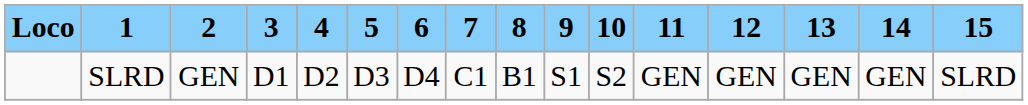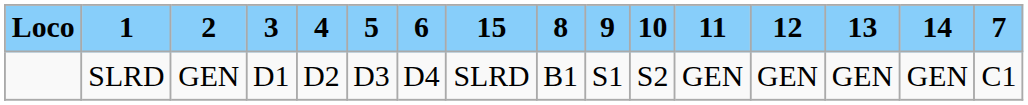columns swapped: (471, 28) <-> (978, 28)
